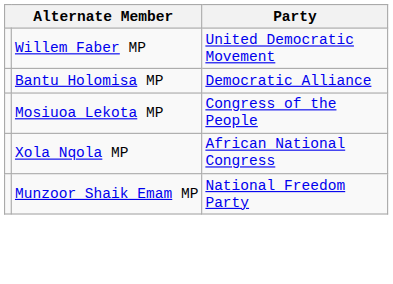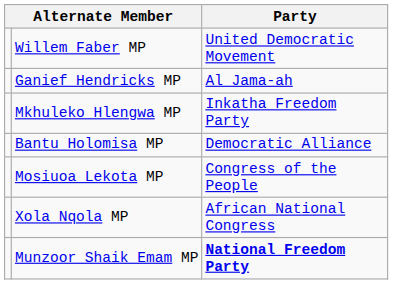+ row: (98, 81)
+ row: (98, 113)
(275, 194) normal -> (275, 258) bold
